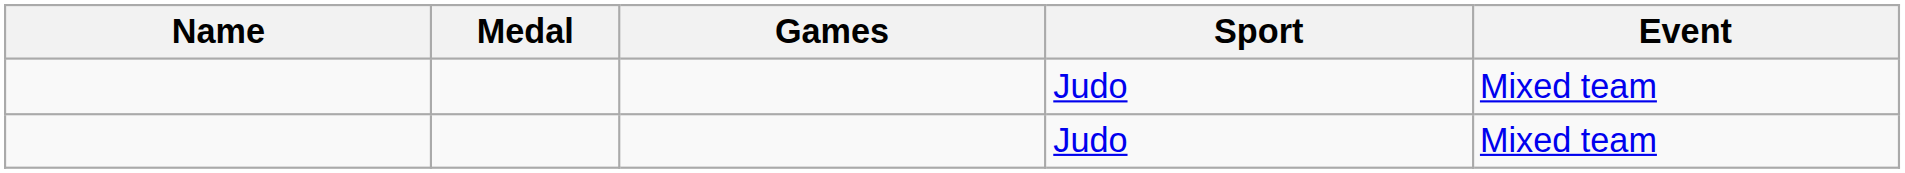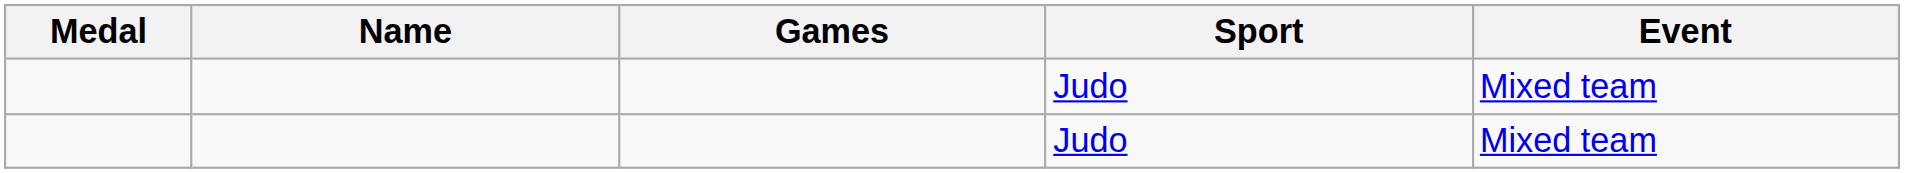columns swapped: (525, 31) <-> (218, 31)
